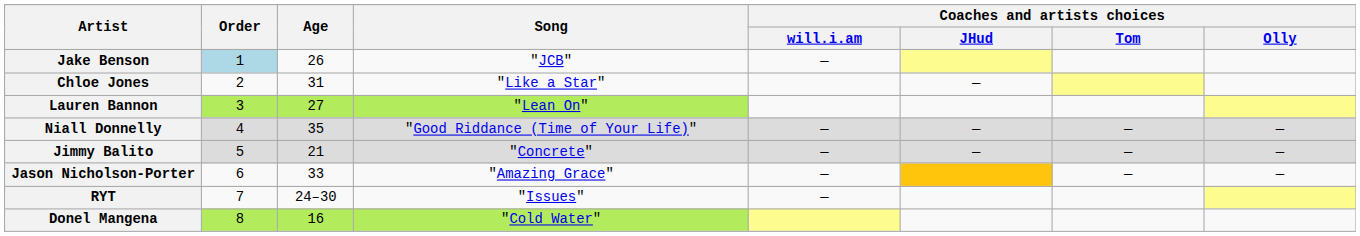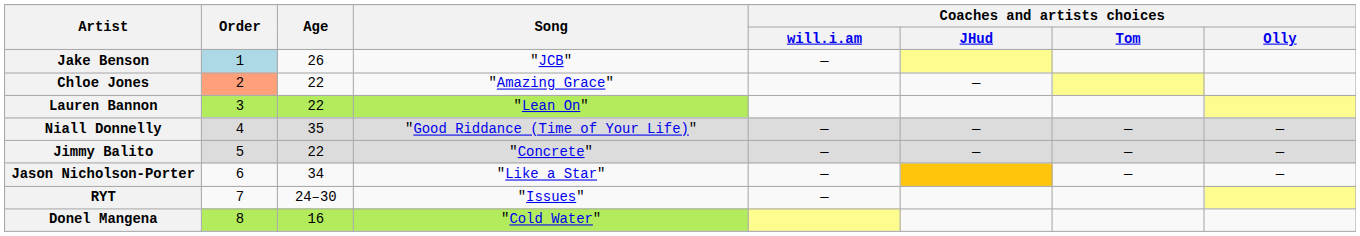(240, 84) no background -> (240, 84) lightsalmon background
(316, 84) 31 -> (316, 84) 22
(551, 84) "Like a Star" -> (551, 84) "Amazing Grace"
(316, 107) 27 -> (316, 107) 22
(316, 152) 21 -> (316, 152) 22
(316, 175) 33 -> (316, 175) 34
(551, 175) "Amazing Grace" -> (551, 175) "Like a Star"
